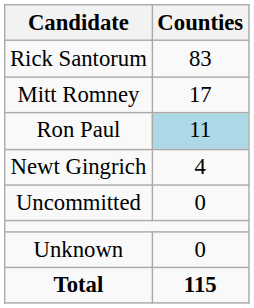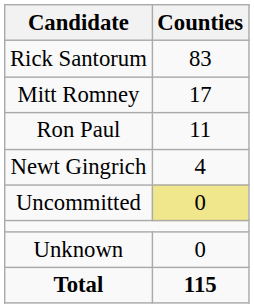(200, 130) lightblue background -> (200, 130) no background
(200, 202) no background -> (200, 202) khaki background
